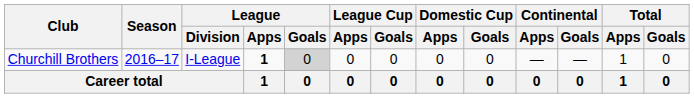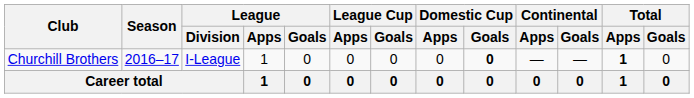(264, 59) bold -> (264, 59) normal
(307, 59) lightgrey background -> (307, 59) no background
(490, 59) normal -> (490, 59) bold
(623, 59) normal -> (623, 59) bold
